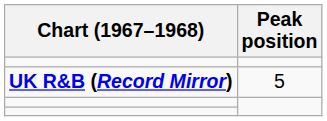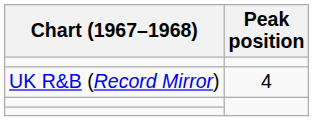(121, 81) bold -> (114, 81) normal
(279, 81) 5 -> (266, 81) 4
